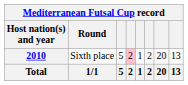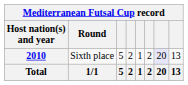(131, 56) pink background -> (131, 56) no background
(161, 56) no background -> (161, 56) lavender background
